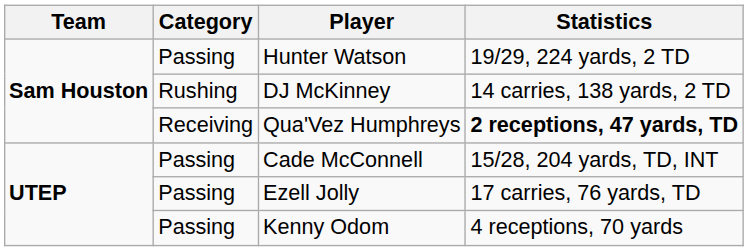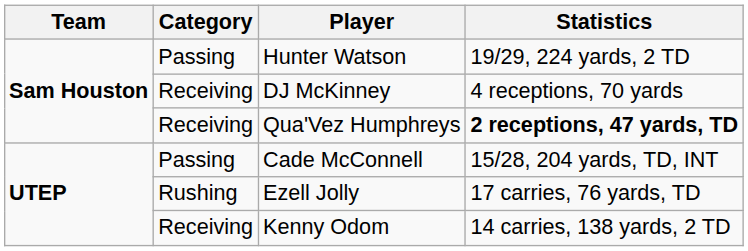(198, 90) Rushing -> (206, 90) Receiving
(600, 90) 14 carries, 138 yards, 2 TD -> (577, 90) 4 receptions, 70 yards
(197, 193) Passing -> (198, 193) Rushing
(197, 227) Passing -> (206, 227) Receiving
(577, 227) 4 receptions, 70 yards -> (600, 227) 14 carries, 138 yards, 2 TD
